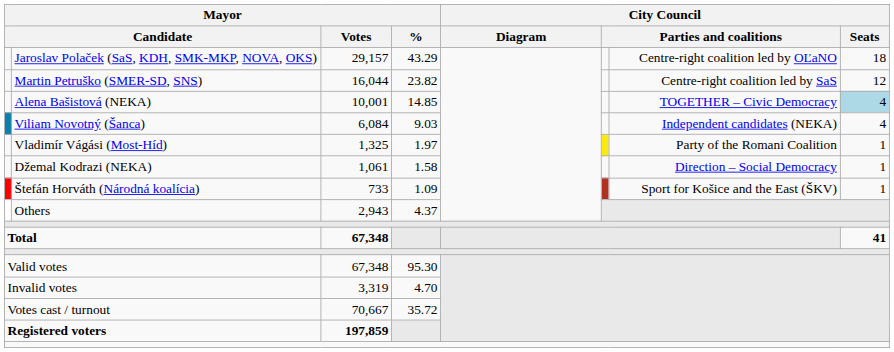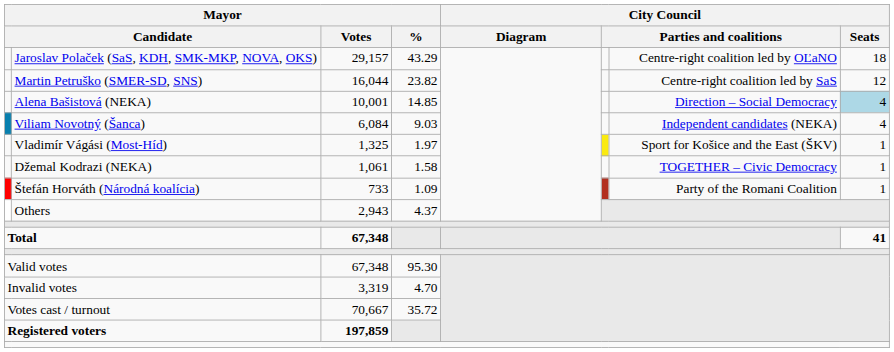(748, 101) TOGETHER – Civic Democracy -> (756, 101) Direction – Social Democracy
(756, 144) Party of the Romani Coalition -> (739, 144) Sport for Košice and the East (ŠKV)
(756, 166) Direction – Social Democracy -> (748, 166) TOGETHER – Civic Democracy
(739, 188) Sport for Košice and the East (ŠKV) -> (756, 188) Party of the Romani Coalition
